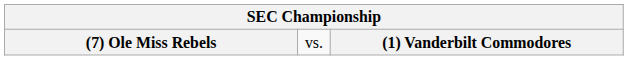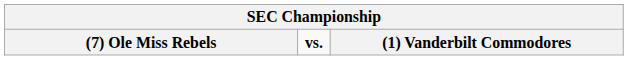(314, 42) normal -> (314, 42) bold
